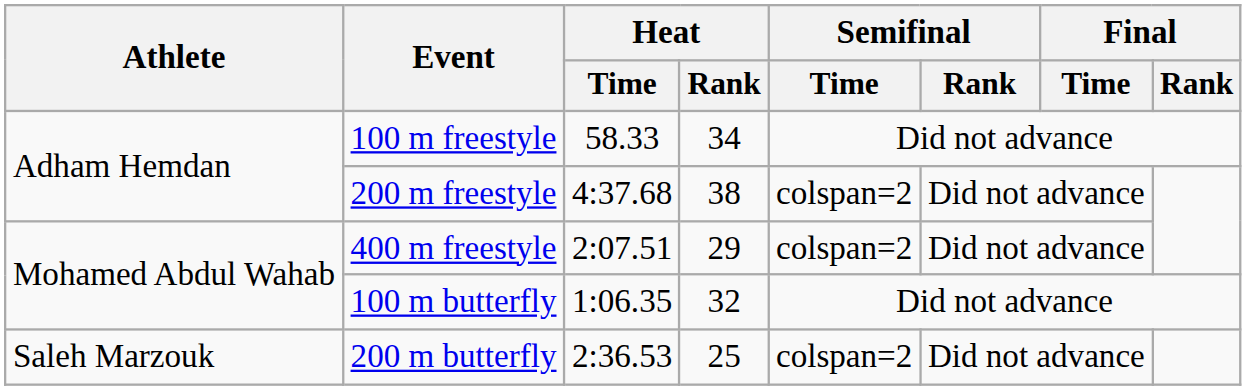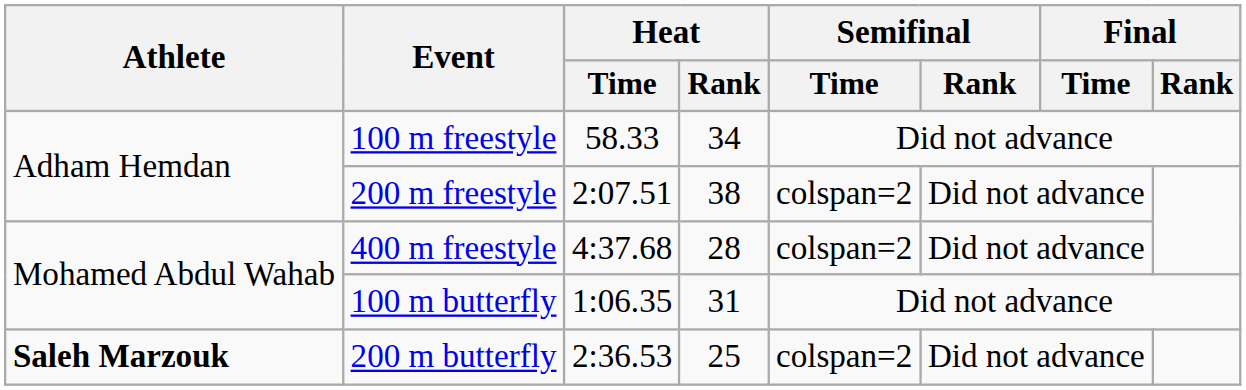(622, 193) 4:37.68 -> (622, 193) 2:07.51
(622, 247) 2:07.51 -> (622, 247) 4:37.68
(724, 247) 29 -> (724, 247) 28
(724, 302) 32 -> (724, 302) 31
(114, 357) normal -> (121, 357) bold
